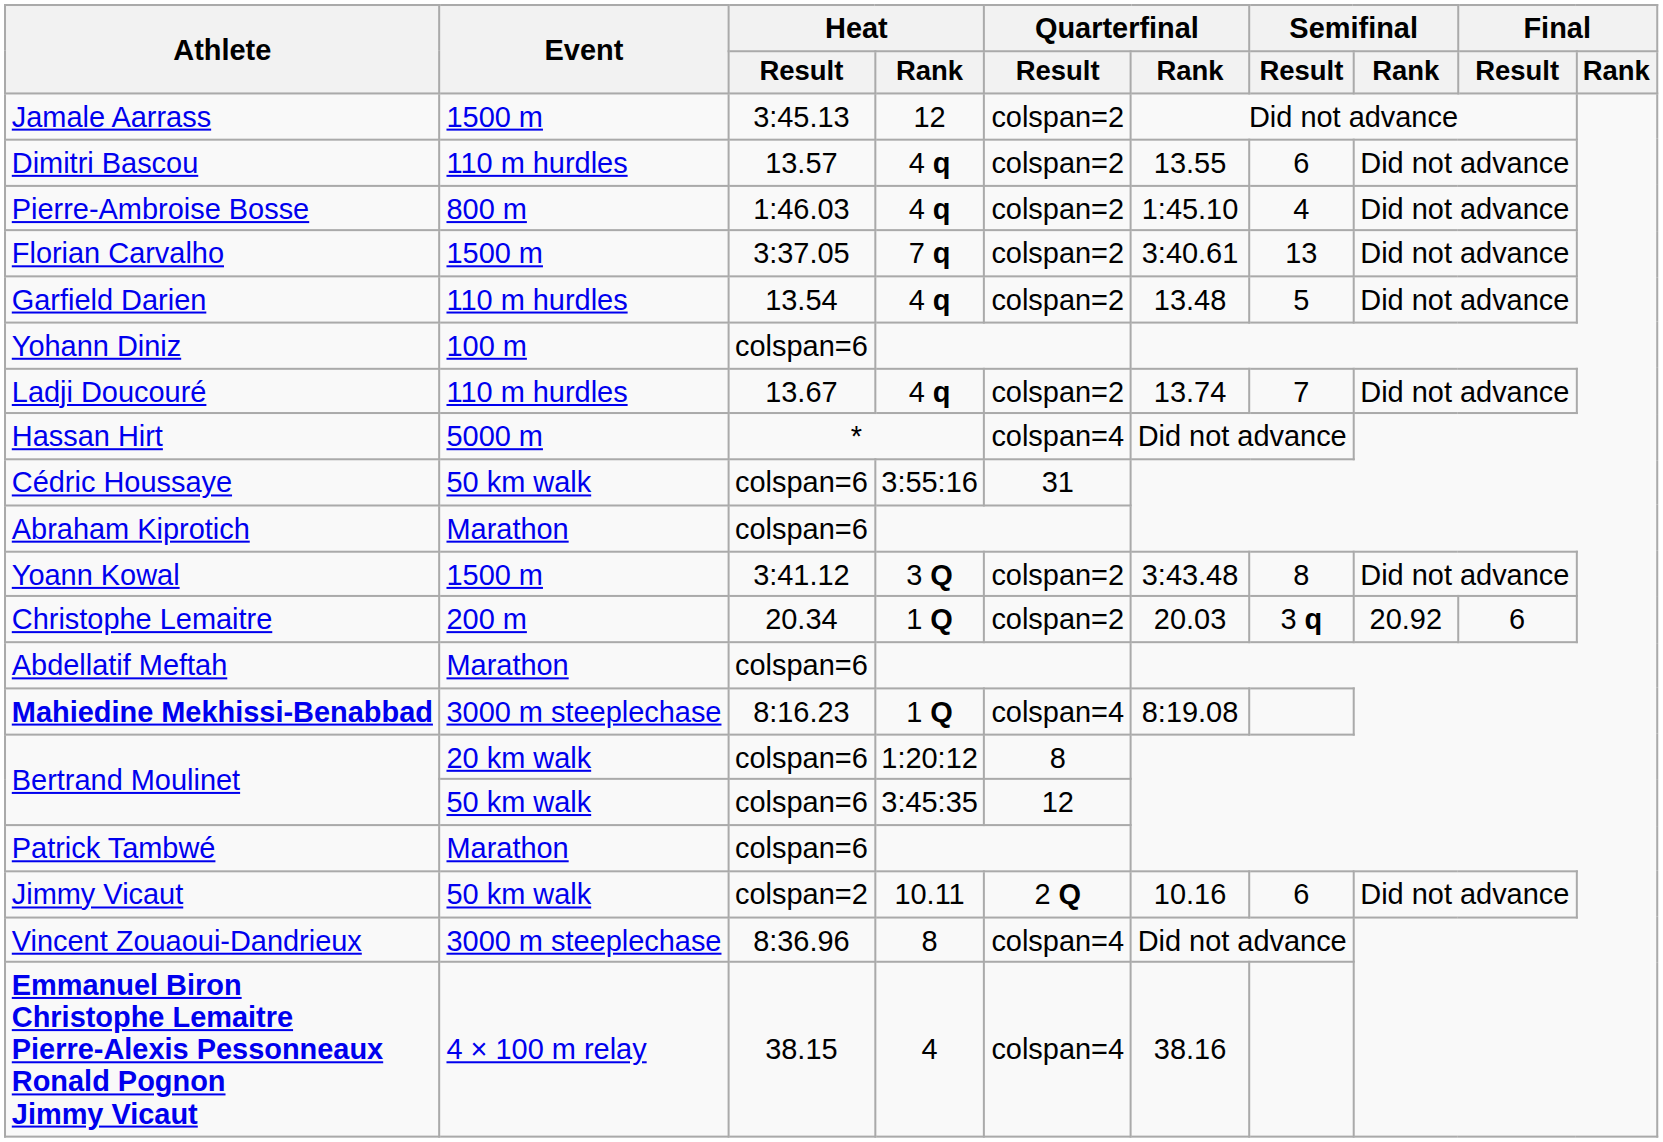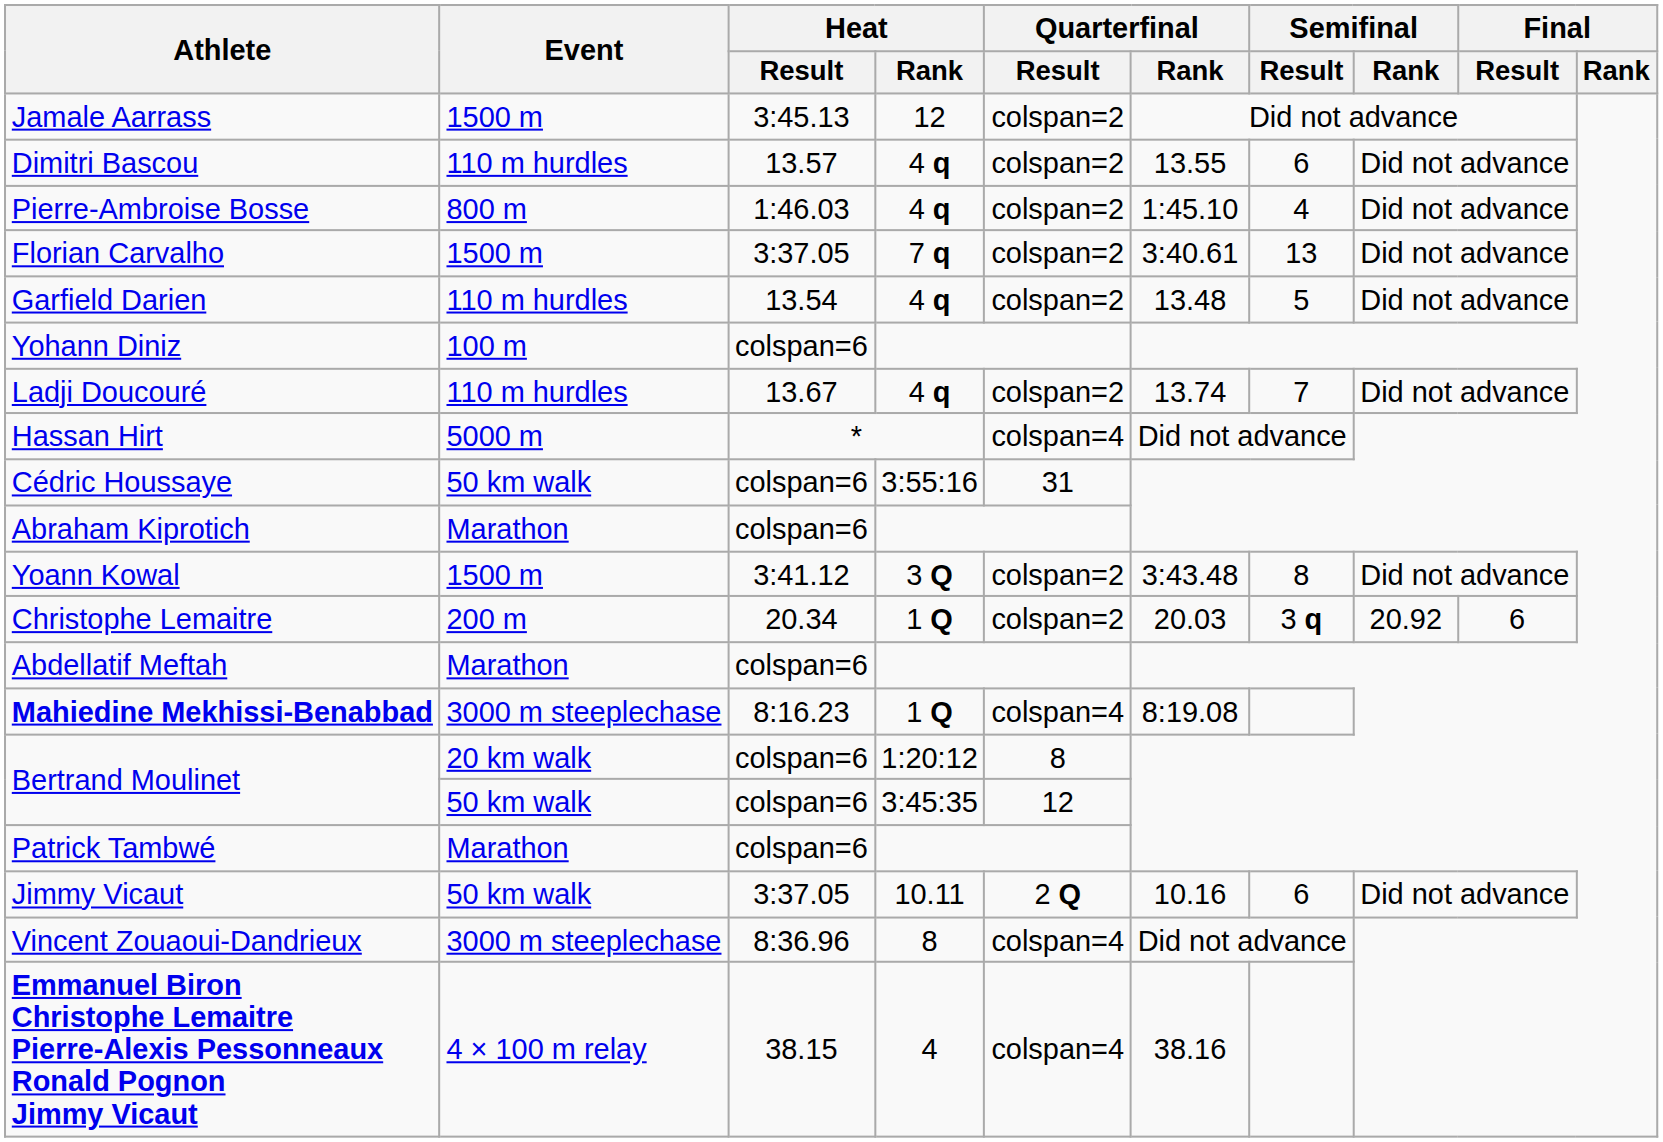(801, 895) colspan=2 -> (801, 895) 3:37.05
